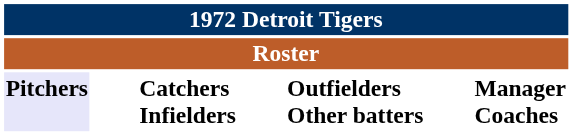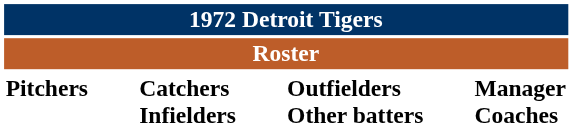(47, 87) lavender background -> (47, 87) no background
